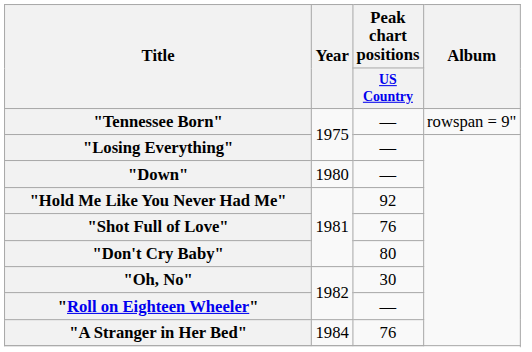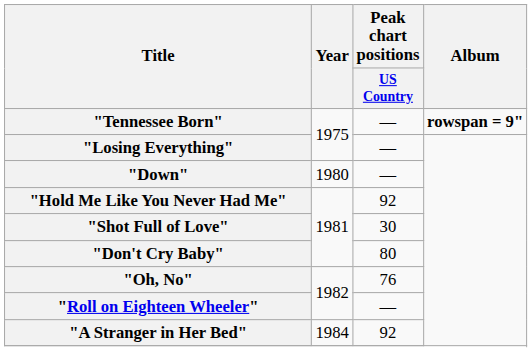(472, 121) normal -> (475, 121) bold
(388, 226) 76 -> (388, 226) 30
(388, 279) 30 -> (388, 279) 76
(388, 332) 76 -> (388, 332) 92
